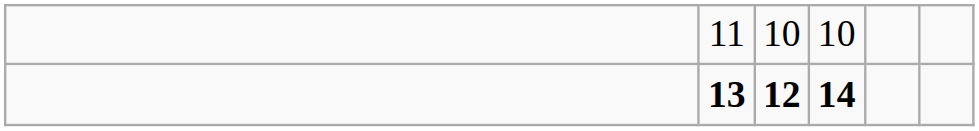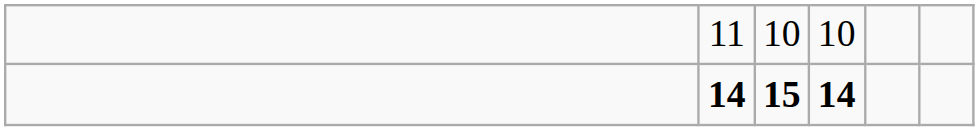(727, 93) 13 -> (727, 93) 14
(782, 93) 12 -> (782, 93) 15
